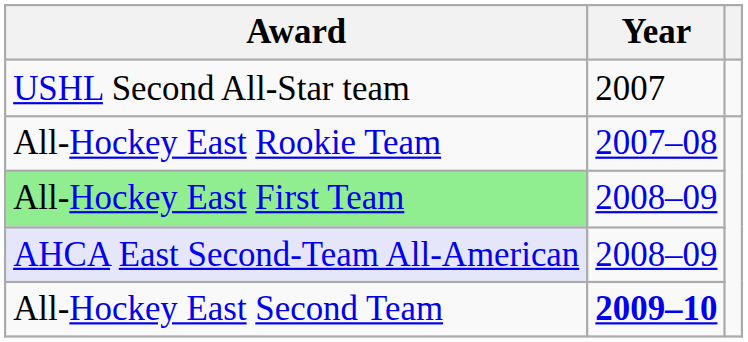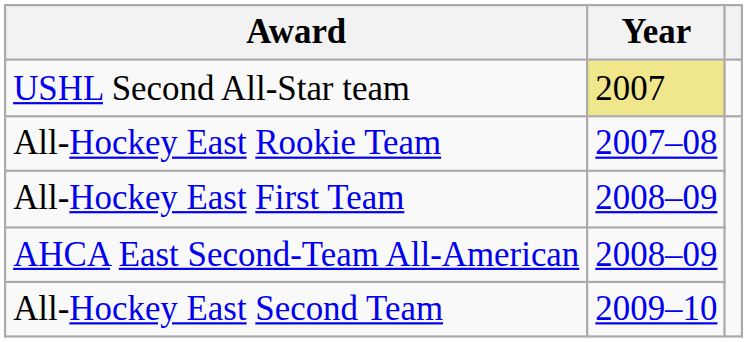(630, 87) no background -> (630, 87) khaki background
(209, 198) lightgreen background -> (209, 198) no background
(296, 253) lavender background -> (296, 253) no background
(656, 308) bold -> (656, 308) normal
